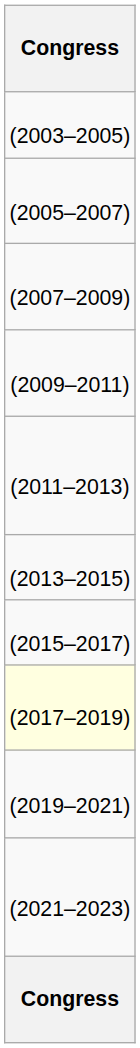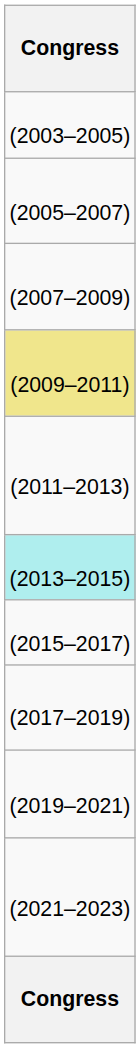(70, 384) no background -> (70, 384) khaki background
(70, 579) no background -> (70, 579) paleturquoise background
(70, 719) lightyellow background -> (70, 719) no background
